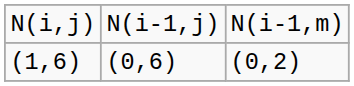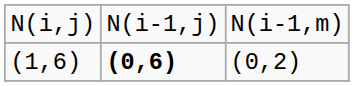(142, 62) normal -> (142, 62) bold
